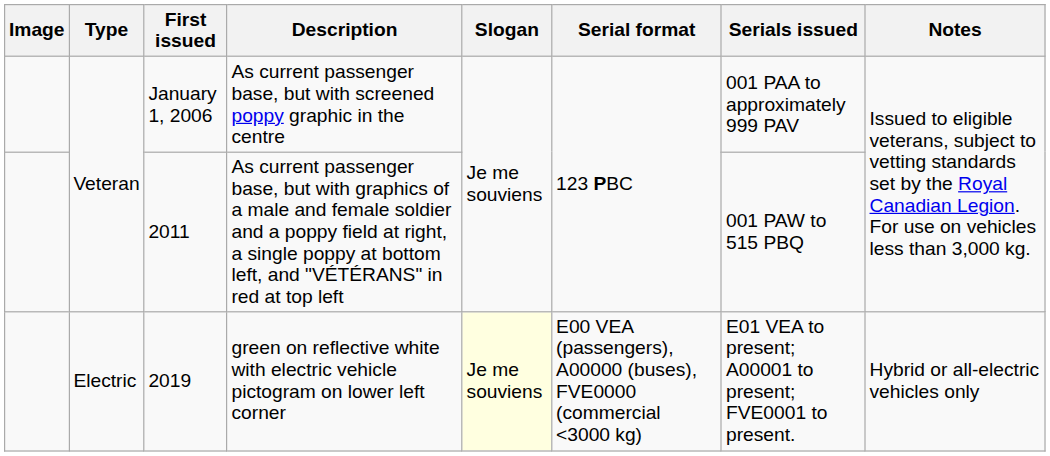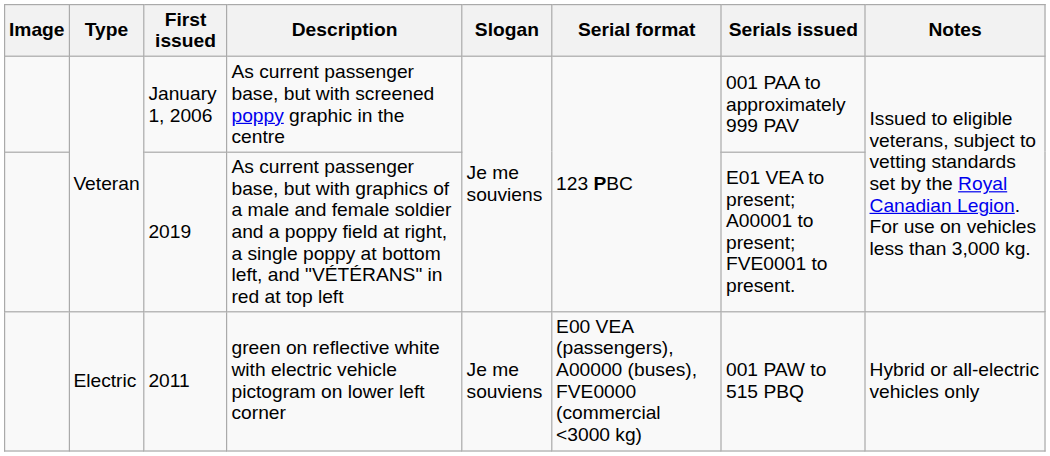(169, 231) 2011 -> (170, 231) 2019
(776, 231) 001 PAW to 515 PBQ -> (777, 231) E01 VEA to present; A00001 to present; FVE0001 to present.
(170, 381) 2019 -> (169, 381) 2011
(504, 381) lightyellow background -> (504, 381) no background
(777, 381) E01 VEA to present; A00001 to present; FVE0001 to present. -> (776, 381) 001 PAW to 515 PBQ
